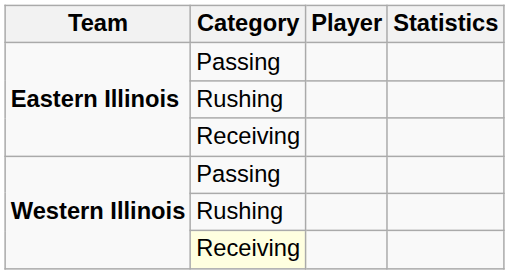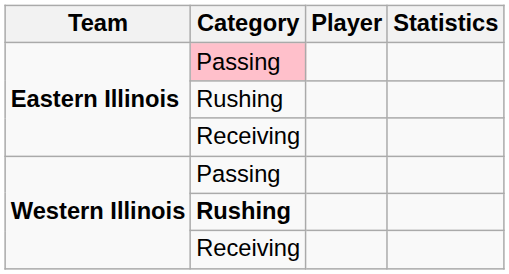(238, 61) no background -> (238, 61) pink background
(240, 211) normal -> (244, 211) bold
(248, 249) lightyellow background -> (248, 249) no background
